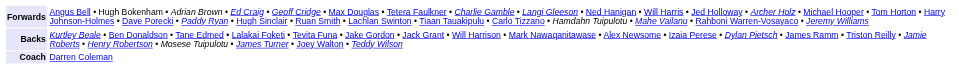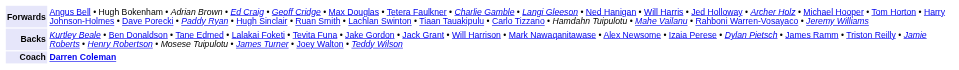(81, 57) normal -> (83, 57) bold
